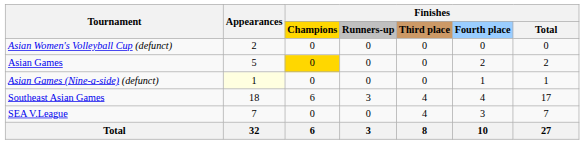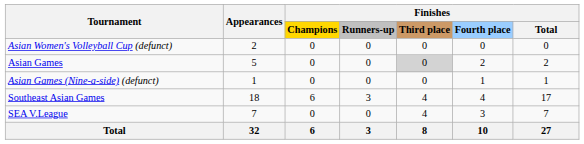(312, 63) gold background -> (312, 63) no background
(425, 63) no background -> (425, 63) lightgrey background
(254, 80) lightyellow background -> (254, 80) no background
